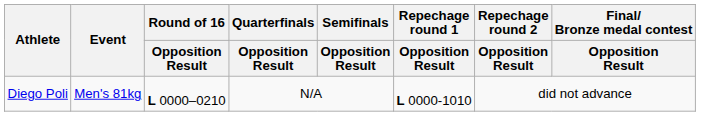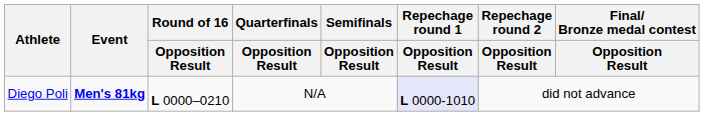(108, 94) normal -> (110, 94) bold
(434, 101) no background -> (438, 101) lavender background
